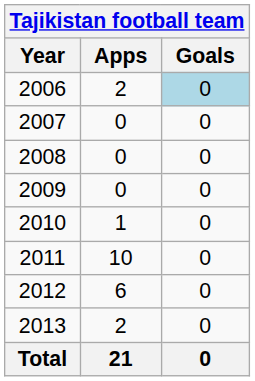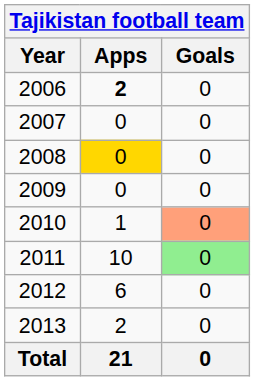(121, 88) normal -> (121, 88) bold
(205, 88) lightblue background -> (205, 88) no background
(121, 156) no background -> (121, 156) gold background
(205, 223) no background -> (205, 223) lightsalmon background
(205, 257) no background -> (205, 257) lightgreen background
